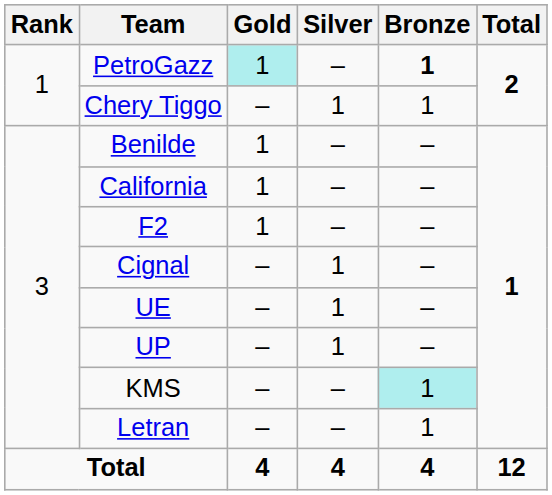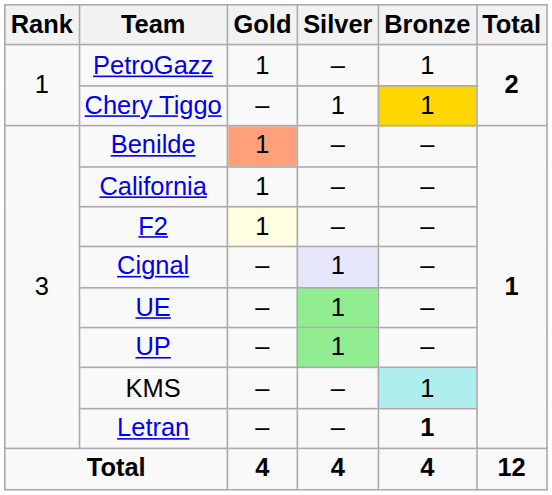(262, 65) paleturquoise background -> (262, 65) no background
(427, 65) bold -> (427, 65) normal
(427, 105) no background -> (427, 105) gold background
(262, 145) no background -> (262, 145) lightsalmon background
(262, 226) no background -> (262, 226) lightyellow background
(338, 266) no background -> (338, 266) lavender background
(338, 307) no background -> (338, 307) lightgreen background
(338, 347) no background -> (338, 347) lightgreen background
(427, 428) normal -> (427, 428) bold
